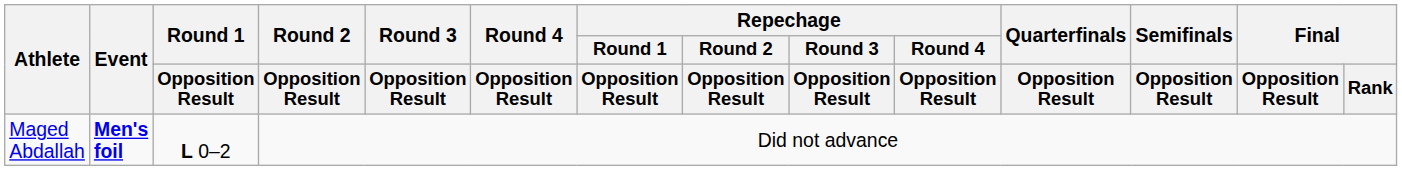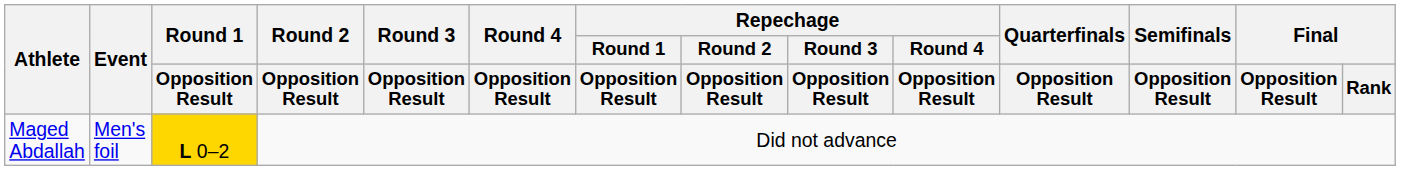(121, 140) bold -> (120, 140) normal
(206, 151) no background -> (204, 151) gold background
